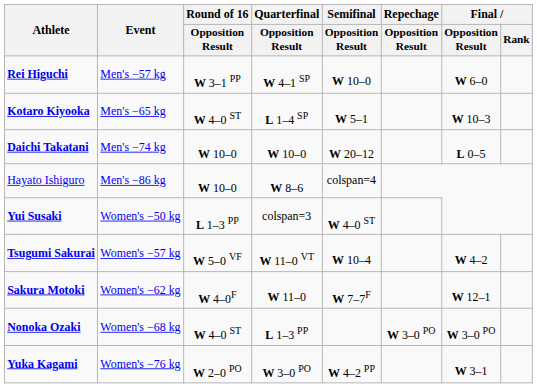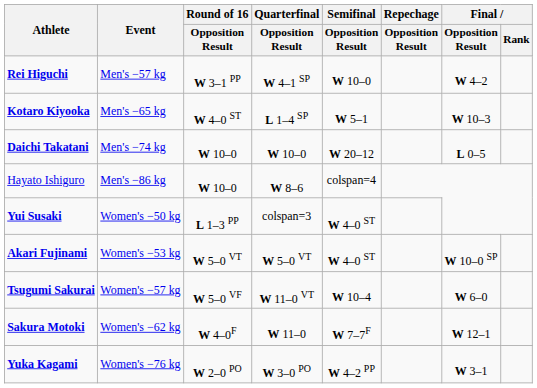(471, 82) W 6–0 -> (471, 82) W 4–2
+ row: (47, 253)
(471, 260) W 4–2 -> (471, 297) W 6–0
- row: (44, 327)
